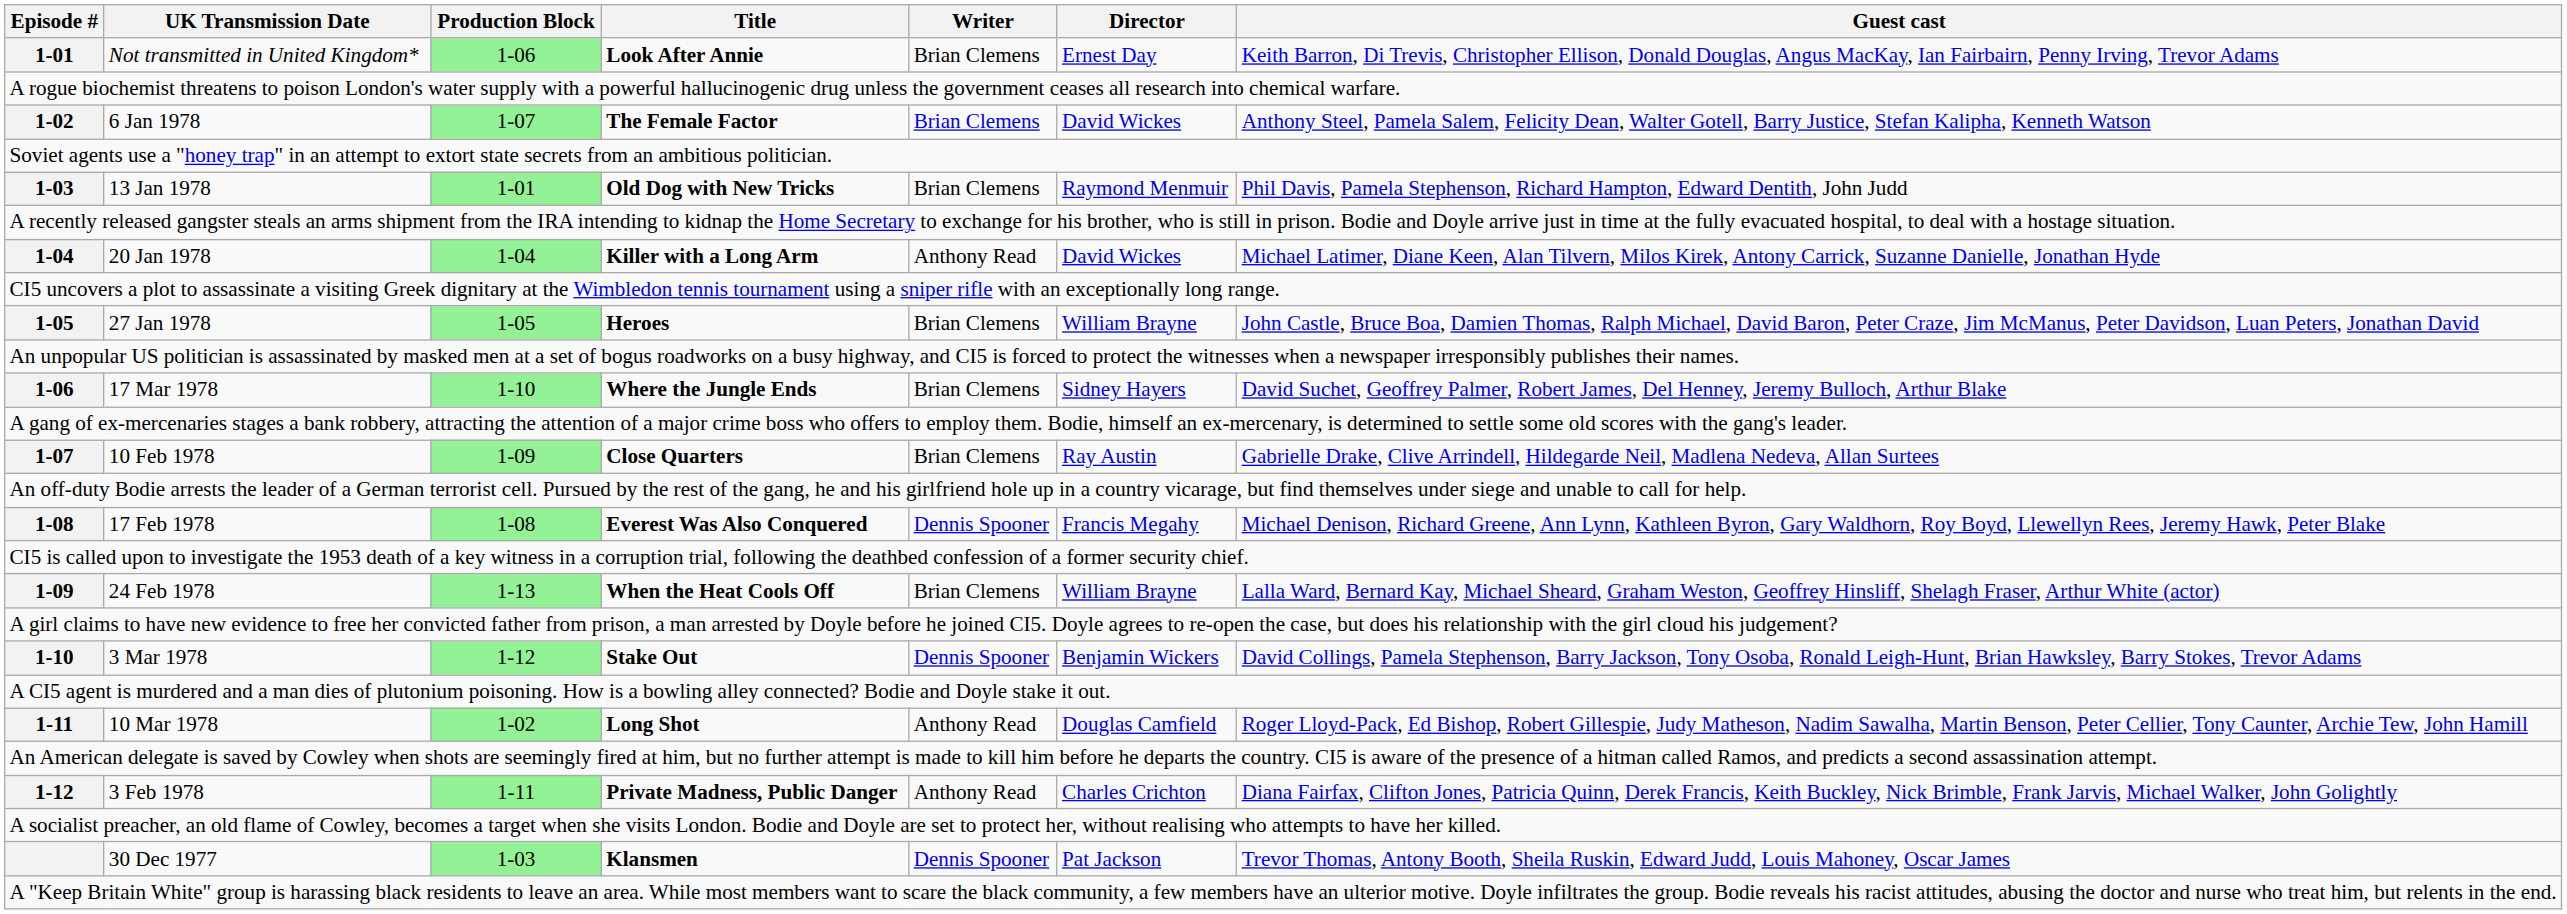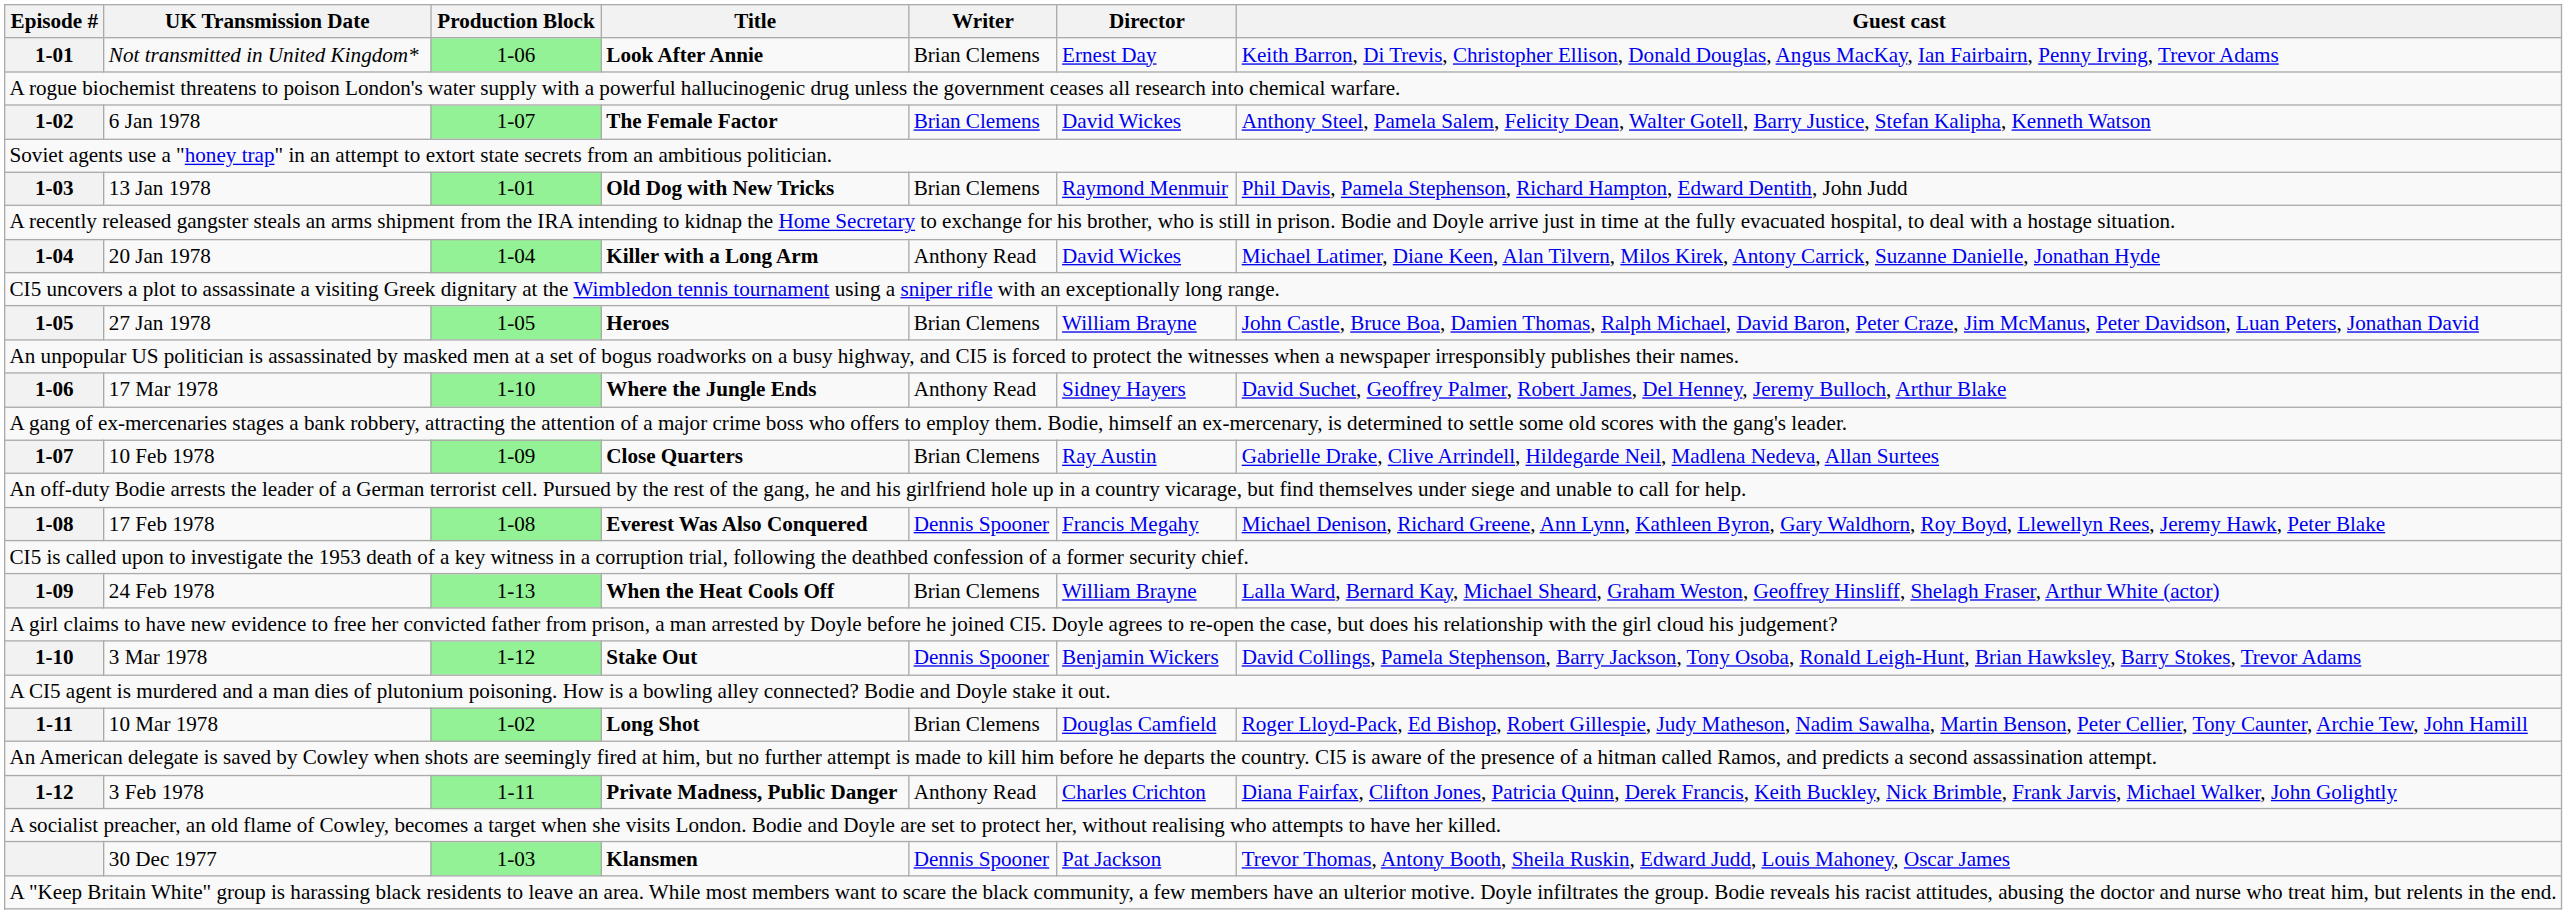(977, 389) Brian Clemens -> (975, 389) Anthony Read
(975, 724) Anthony Read -> (977, 724) Brian Clemens
